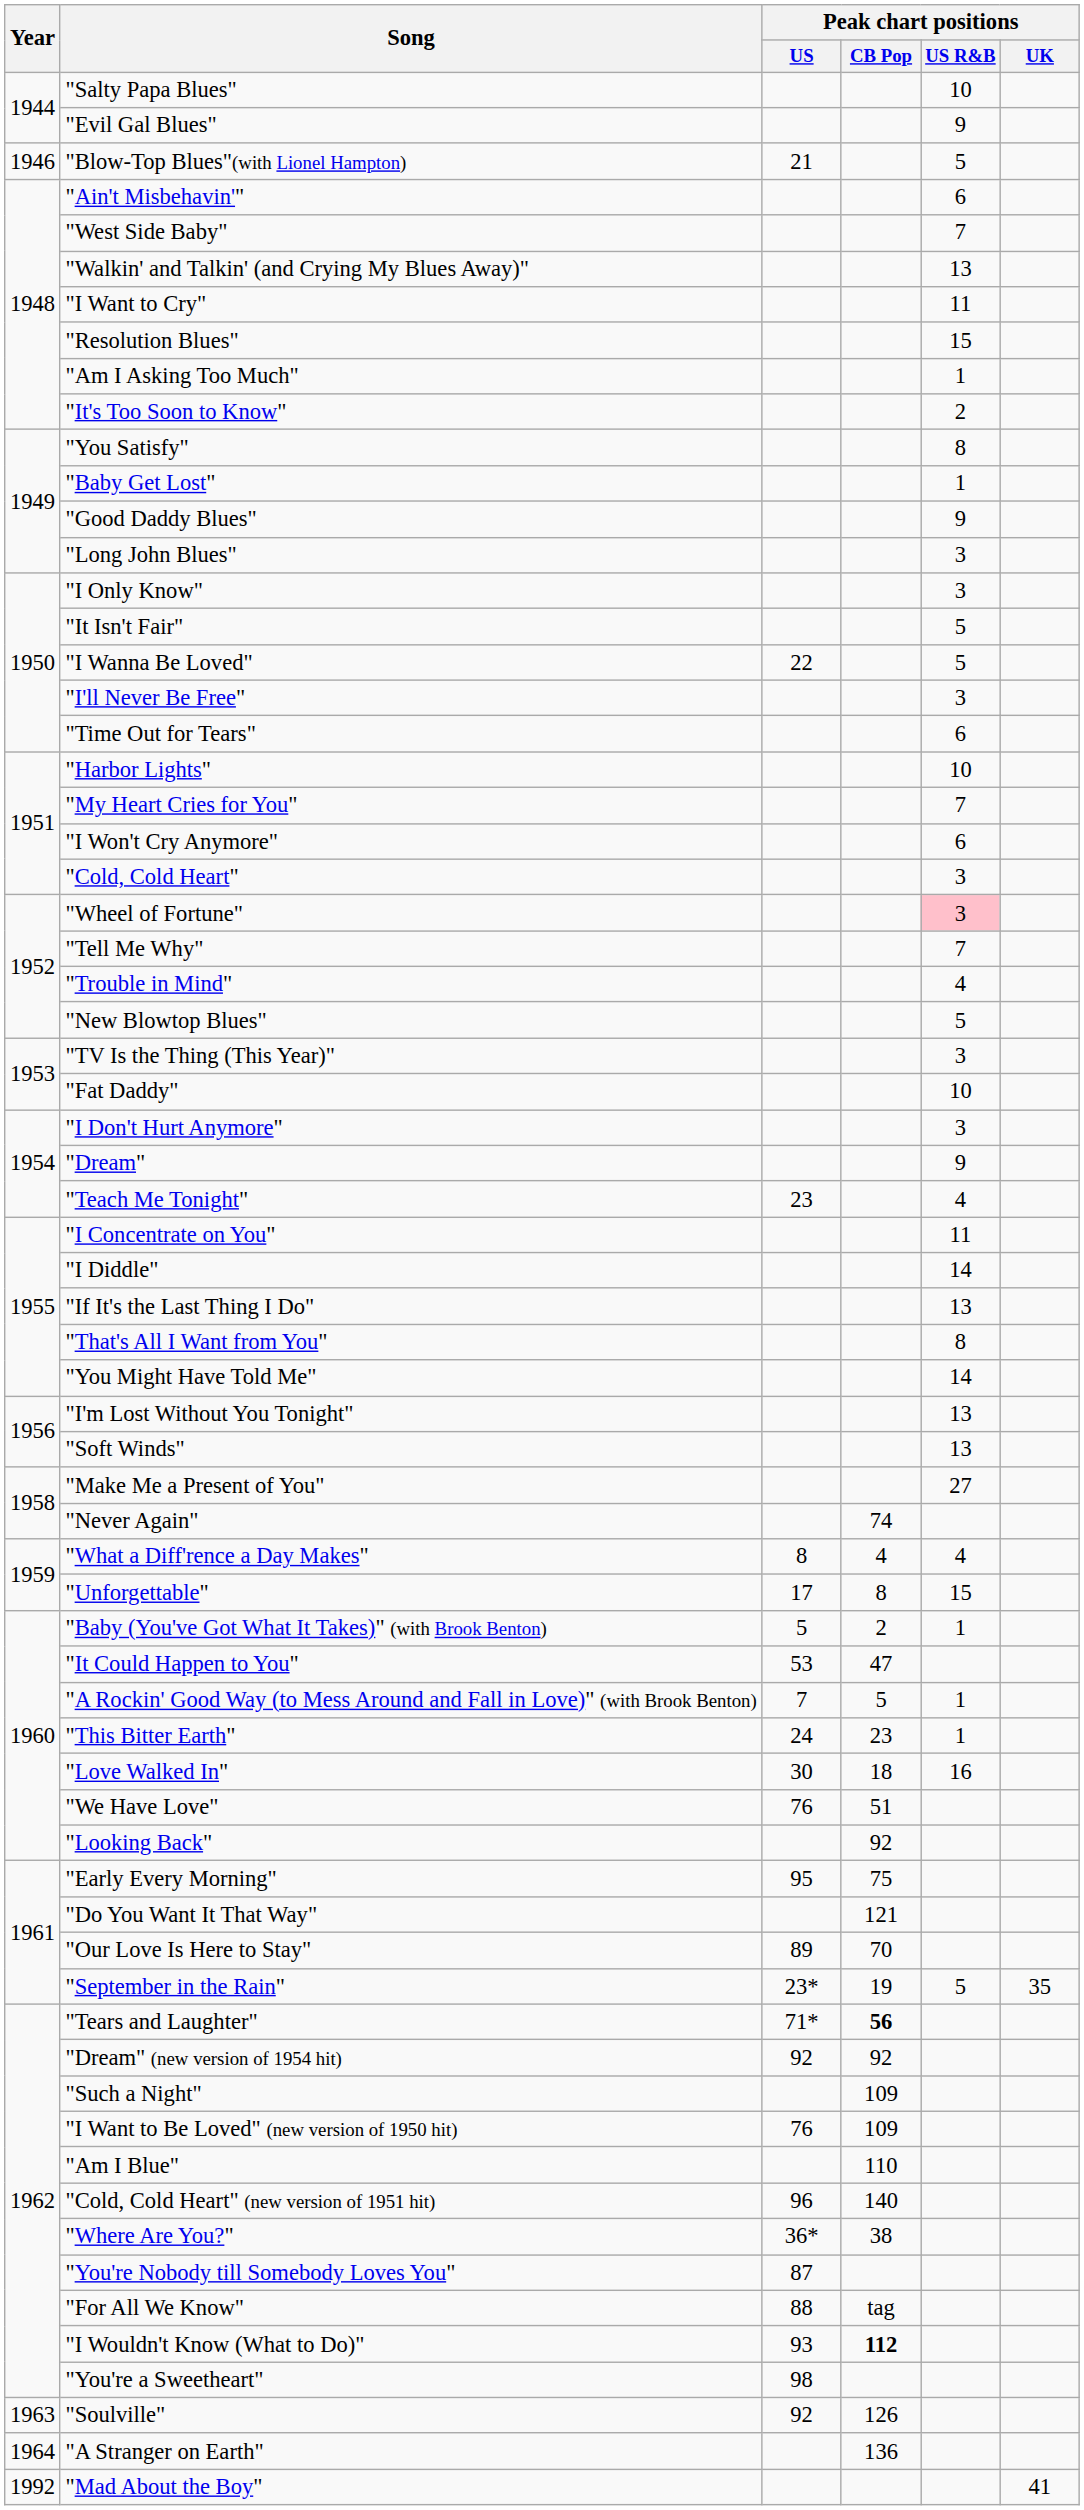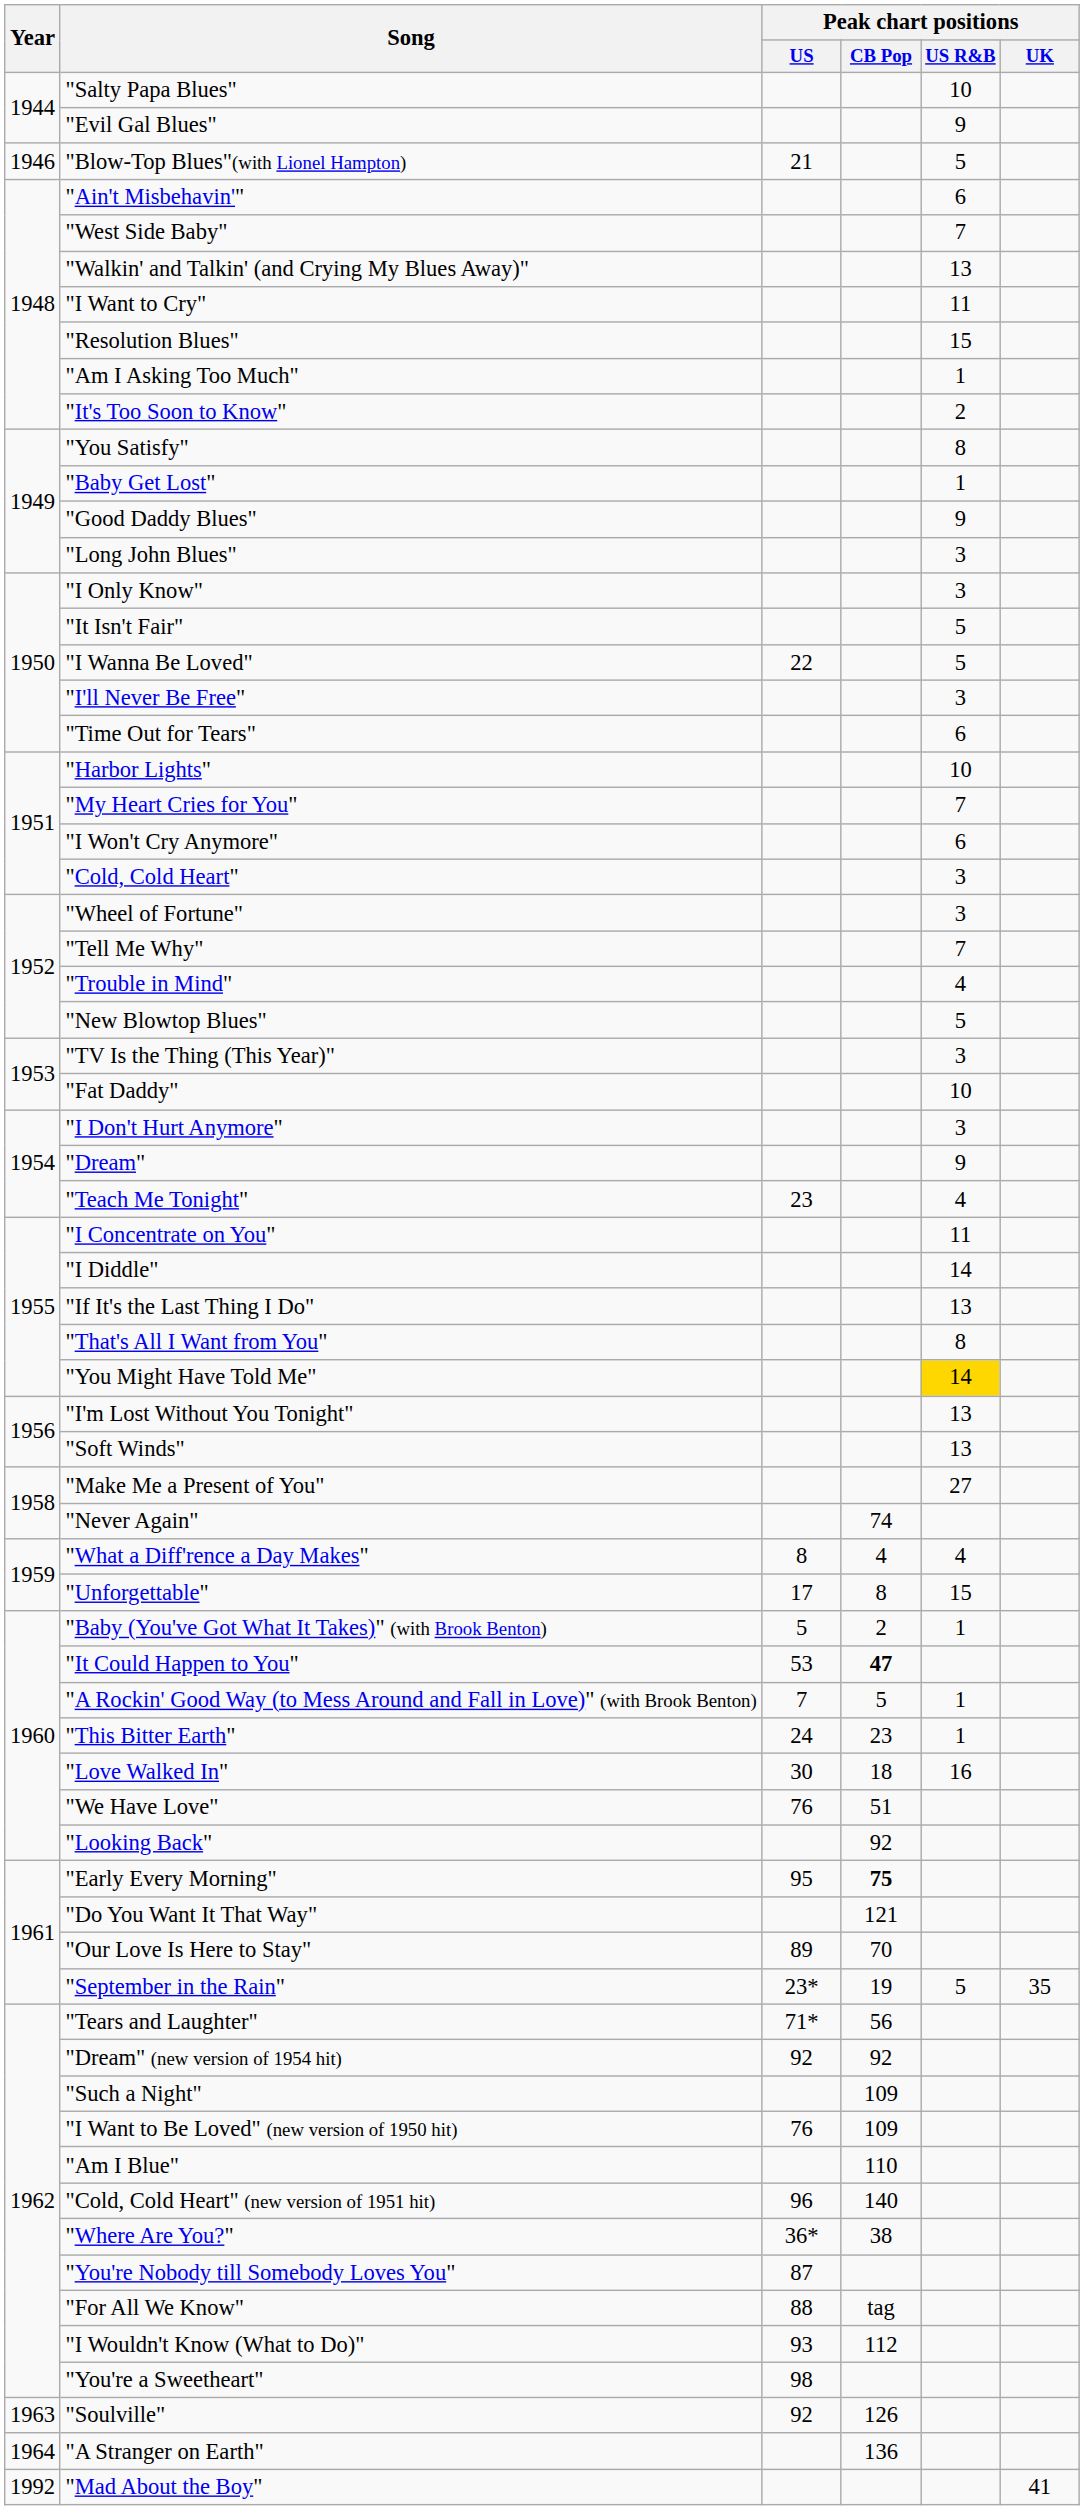(960, 912) pink background -> (960, 912) no background
(960, 1377) no background -> (960, 1377) gold background
(881, 1663) normal -> (881, 1663) bold
(881, 1878) normal -> (881, 1878) bold
(881, 2021) bold -> (881, 2021) normal
(881, 2343) bold -> (881, 2343) normal
